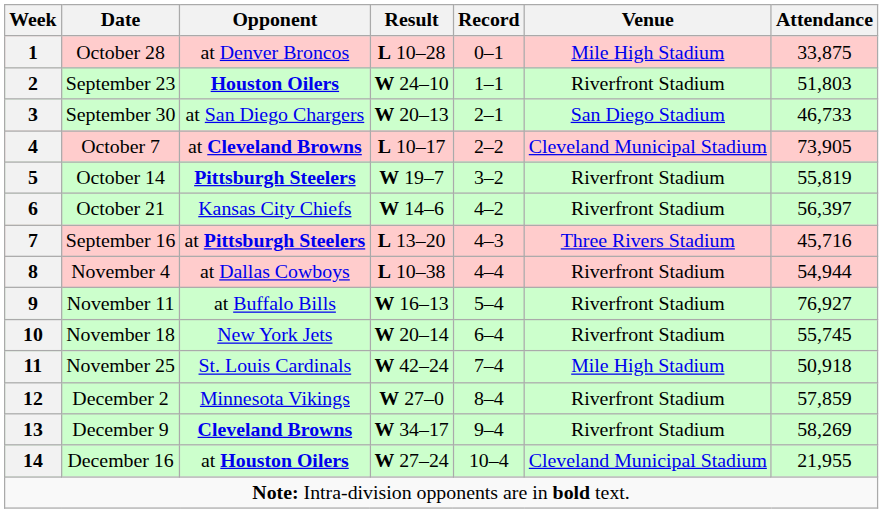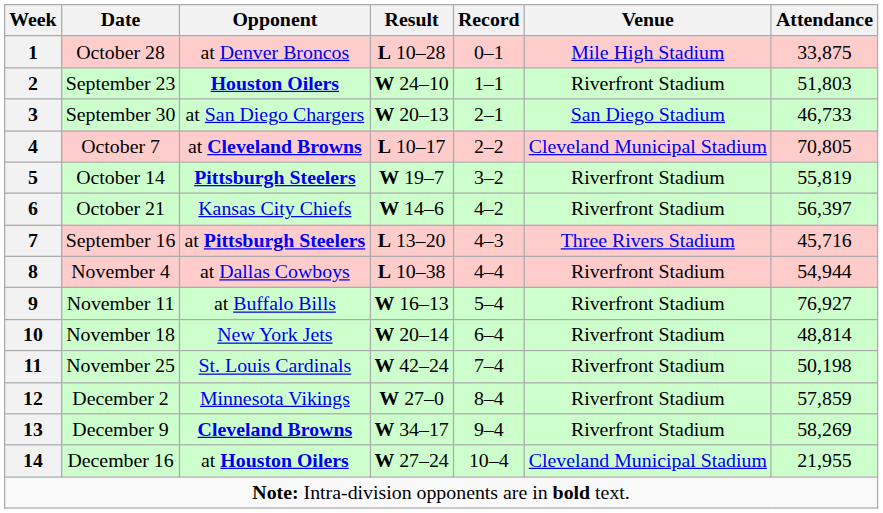(824, 146) 73,905 -> (824, 146) 70,805
(824, 334) 55,745 -> (824, 334) 48,814
(648, 366) Mile High Stadium -> (648, 366) Riverfront Stadium
(824, 366) 50,918 -> (824, 366) 50,198
